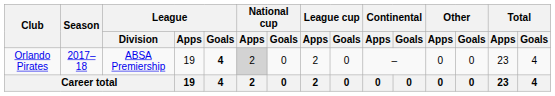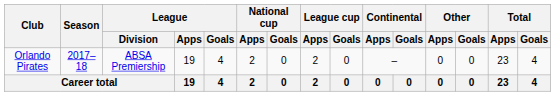(220, 61) bold -> (220, 61) normal
(252, 61) lightgrey background -> (252, 61) no background
